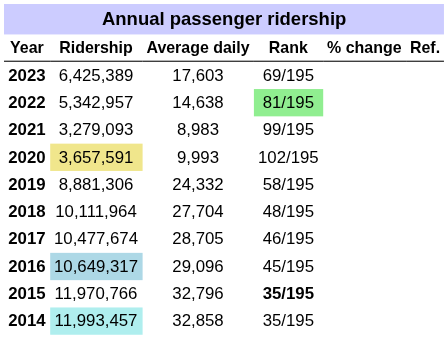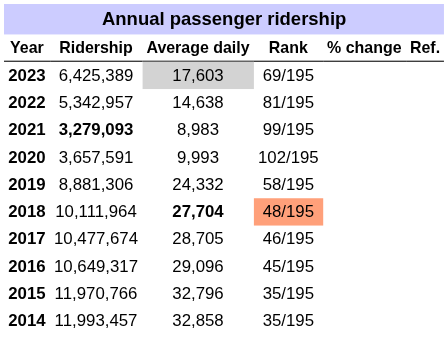(198, 75) no background -> (198, 75) lightgrey background
(288, 102) lightgreen background -> (288, 102) no background
(96, 129) normal -> (96, 129) bold
(96, 157) khaki background -> (96, 157) no background
(198, 211) normal -> (198, 211) bold
(288, 211) no background -> (288, 211) lightsalmon background
(96, 266) lightblue background -> (96, 266) no background
(288, 293) bold -> (288, 293) normal
(96, 321) paleturquoise background -> (96, 321) no background
